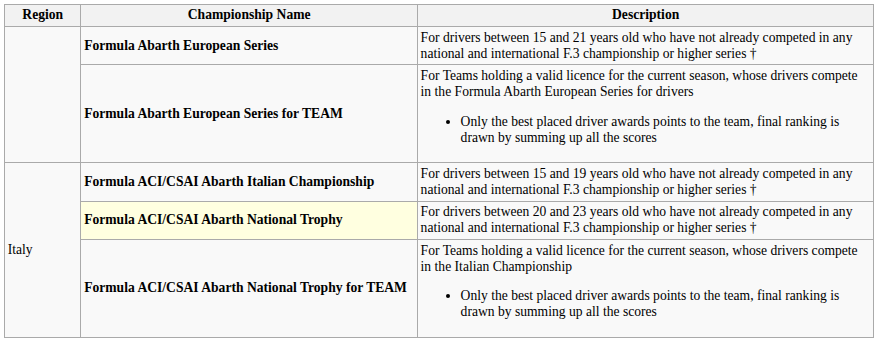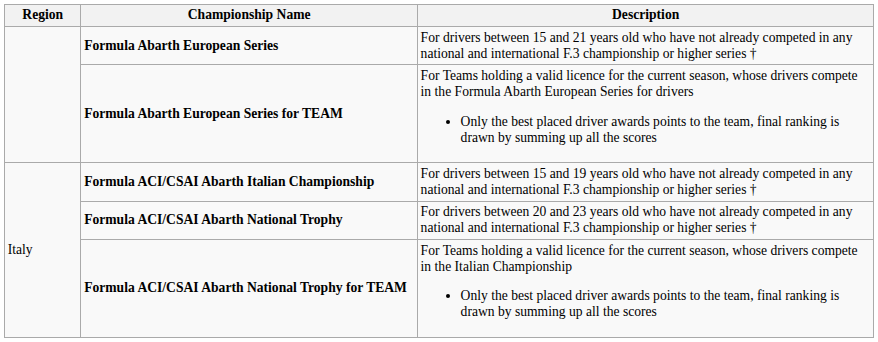(213, 220) lightyellow background -> (213, 220) no background
